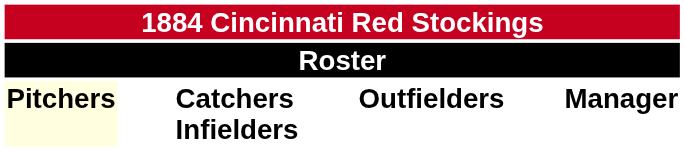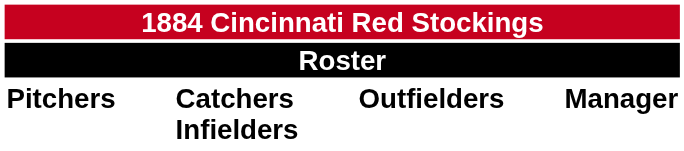(61, 98) lightyellow background -> (61, 98) no background
